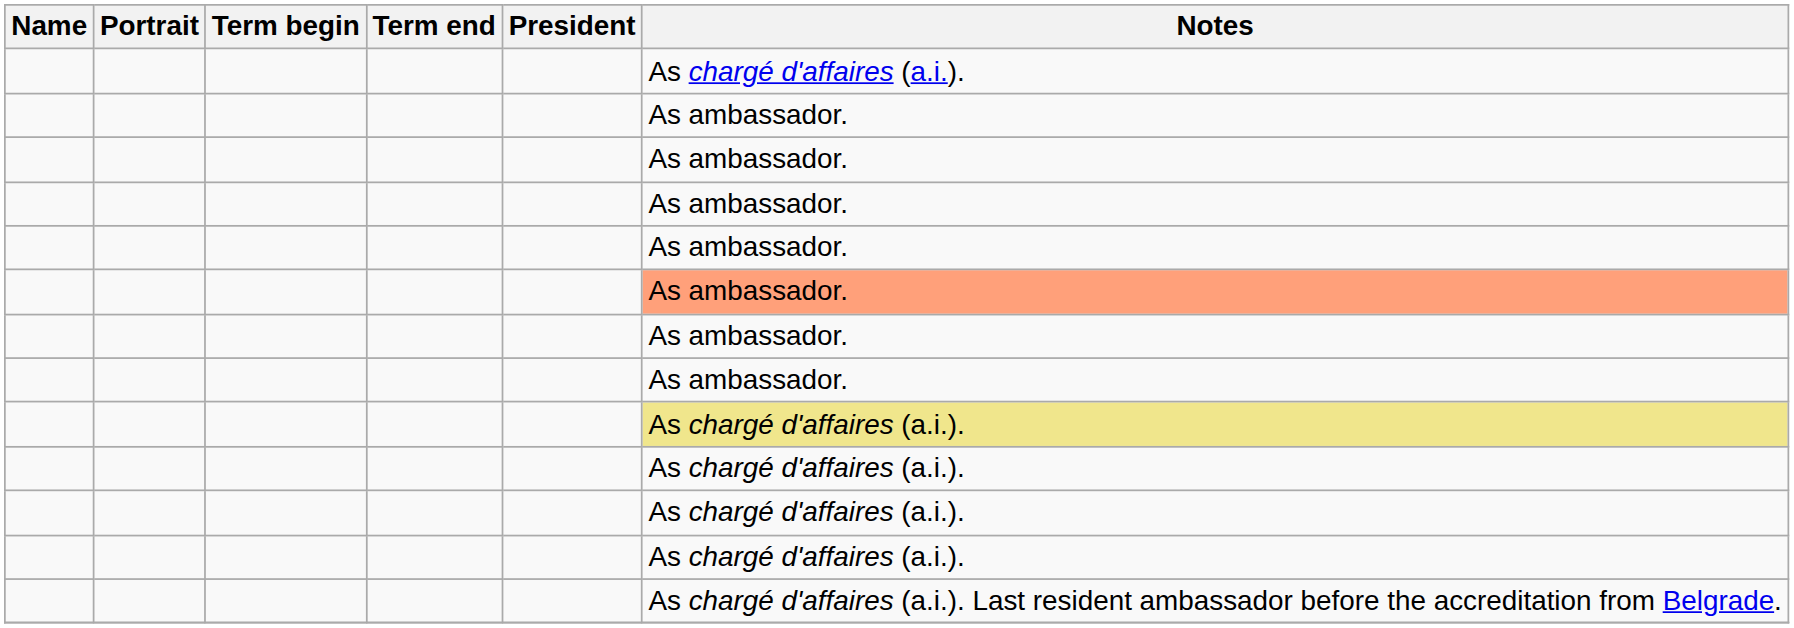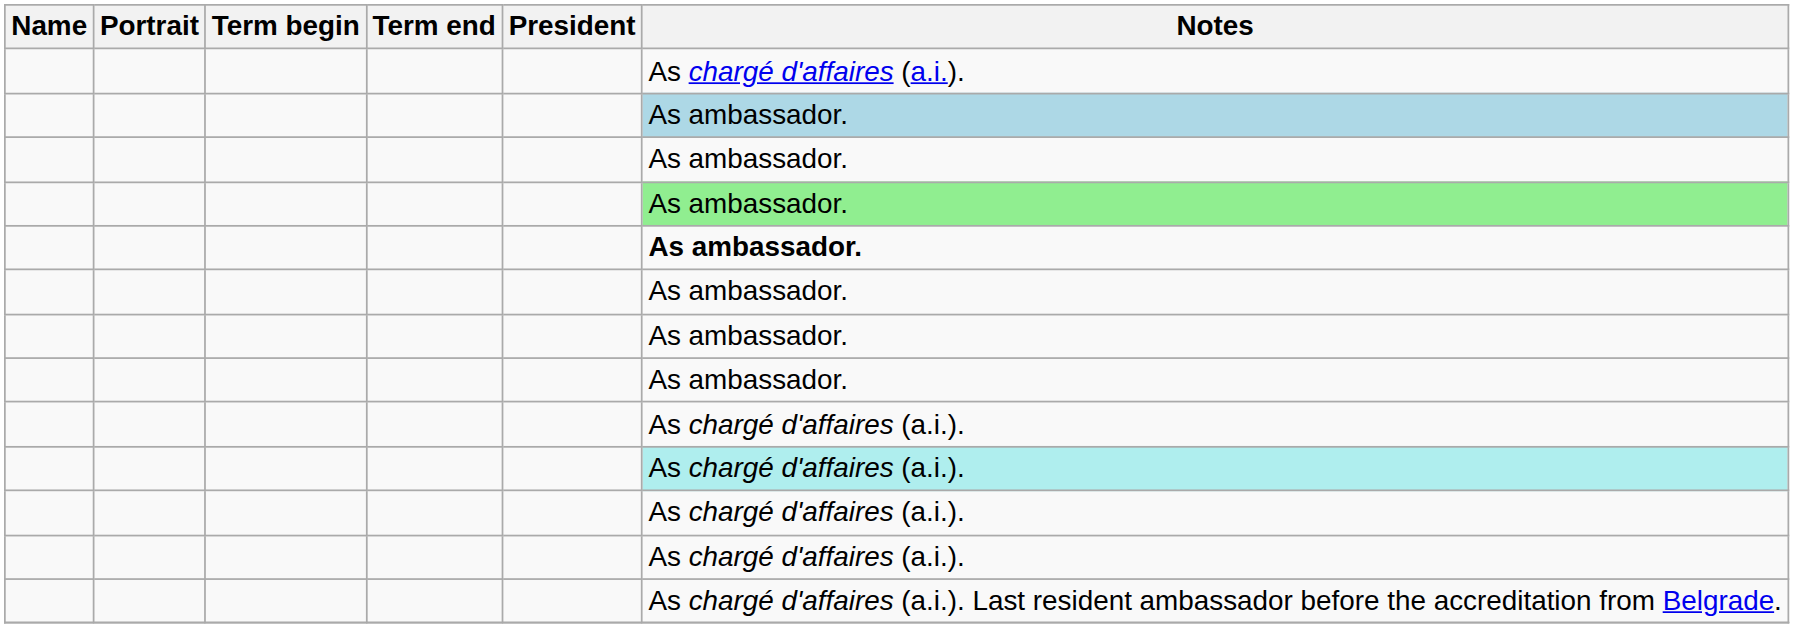(748, 114) no background -> (748, 114) lightblue background
(748, 203) no background -> (748, 203) lightgreen background
(748, 247) normal -> (755, 247) bold
(748, 291) lightsalmon background -> (748, 291) no background
(807, 423) khaki background -> (807, 423) no background
(807, 468) no background -> (807, 468) paleturquoise background
